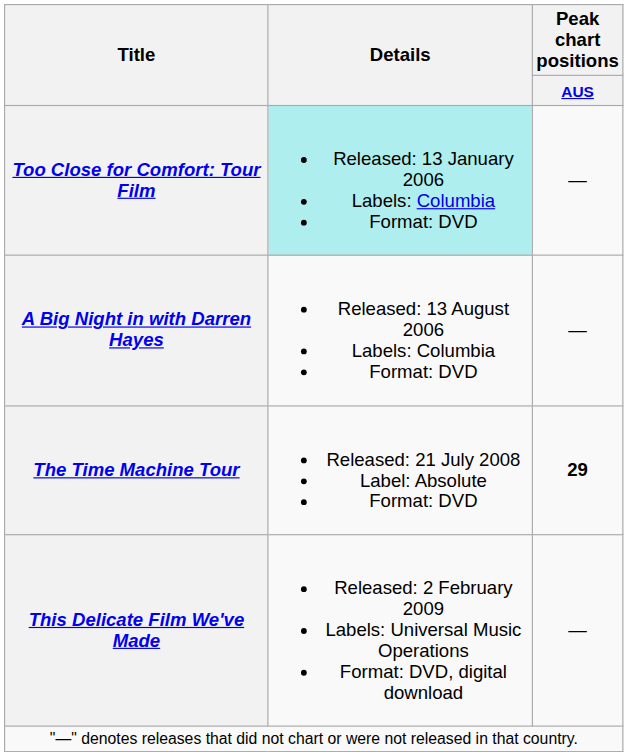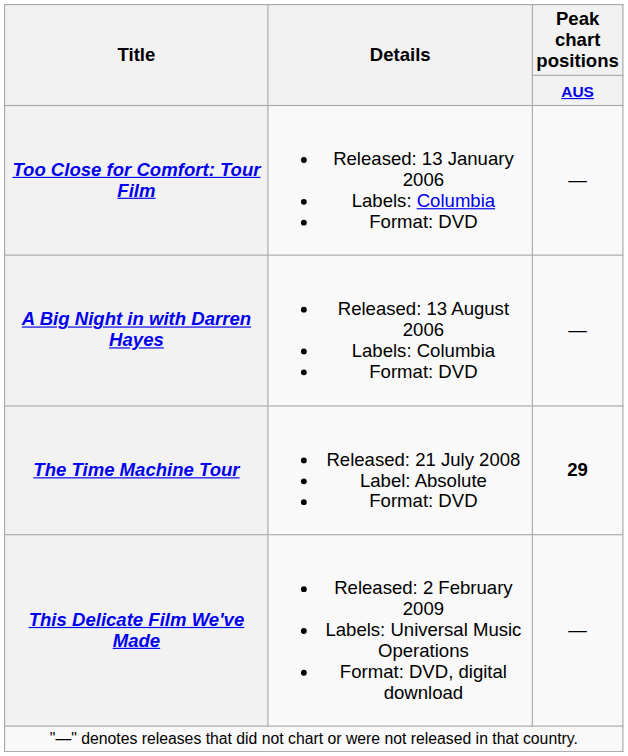(400, 191) paleturquoise background -> (400, 191) no background
